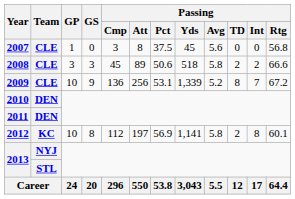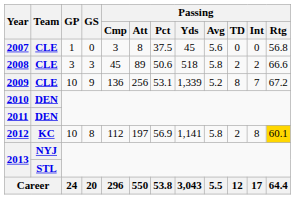(278, 133) no background -> (278, 133) gold background
